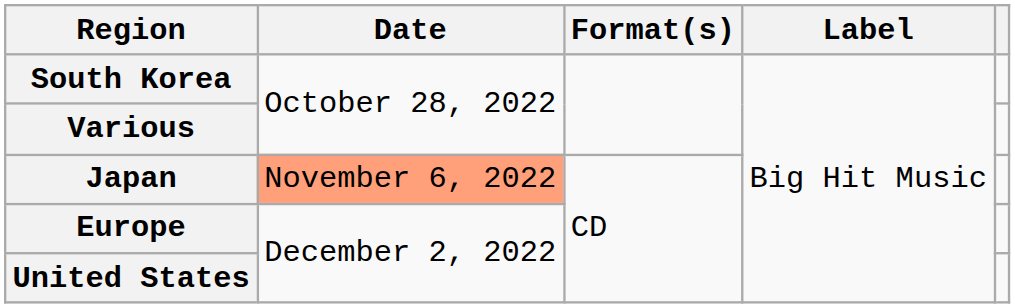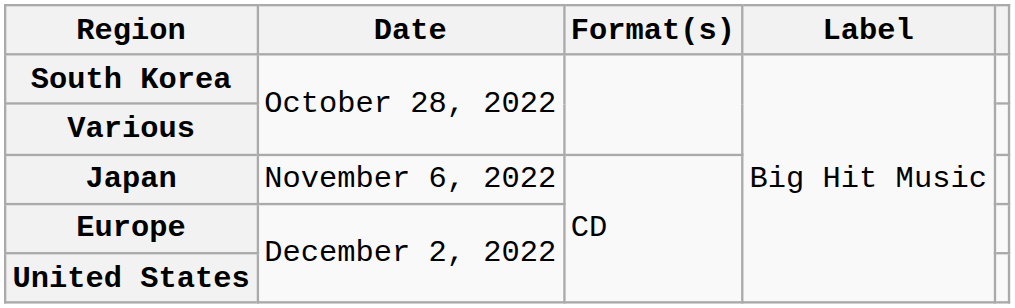(410, 179) lightsalmon background -> (410, 179) no background
